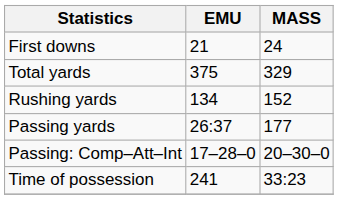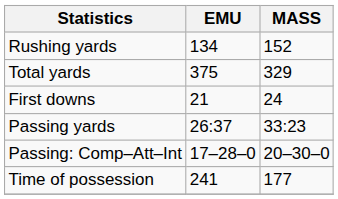rows swapped: (52, 45) <-> (63, 99)
(278, 126) 177 -> (285, 126) 33:23
(285, 180) 33:23 -> (278, 180) 177
